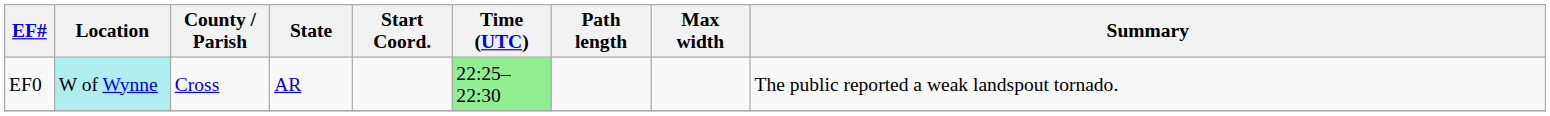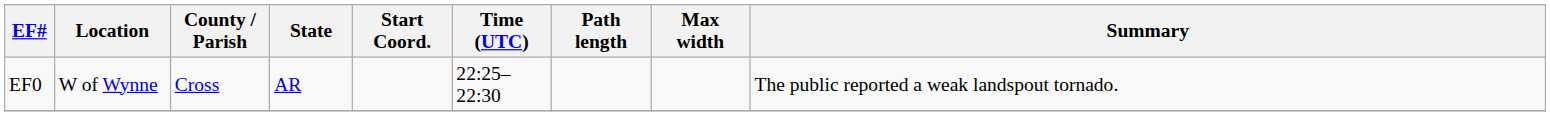(108, 83) paleturquoise background -> (108, 83) no background
(483, 83) lightgreen background -> (483, 83) no background
